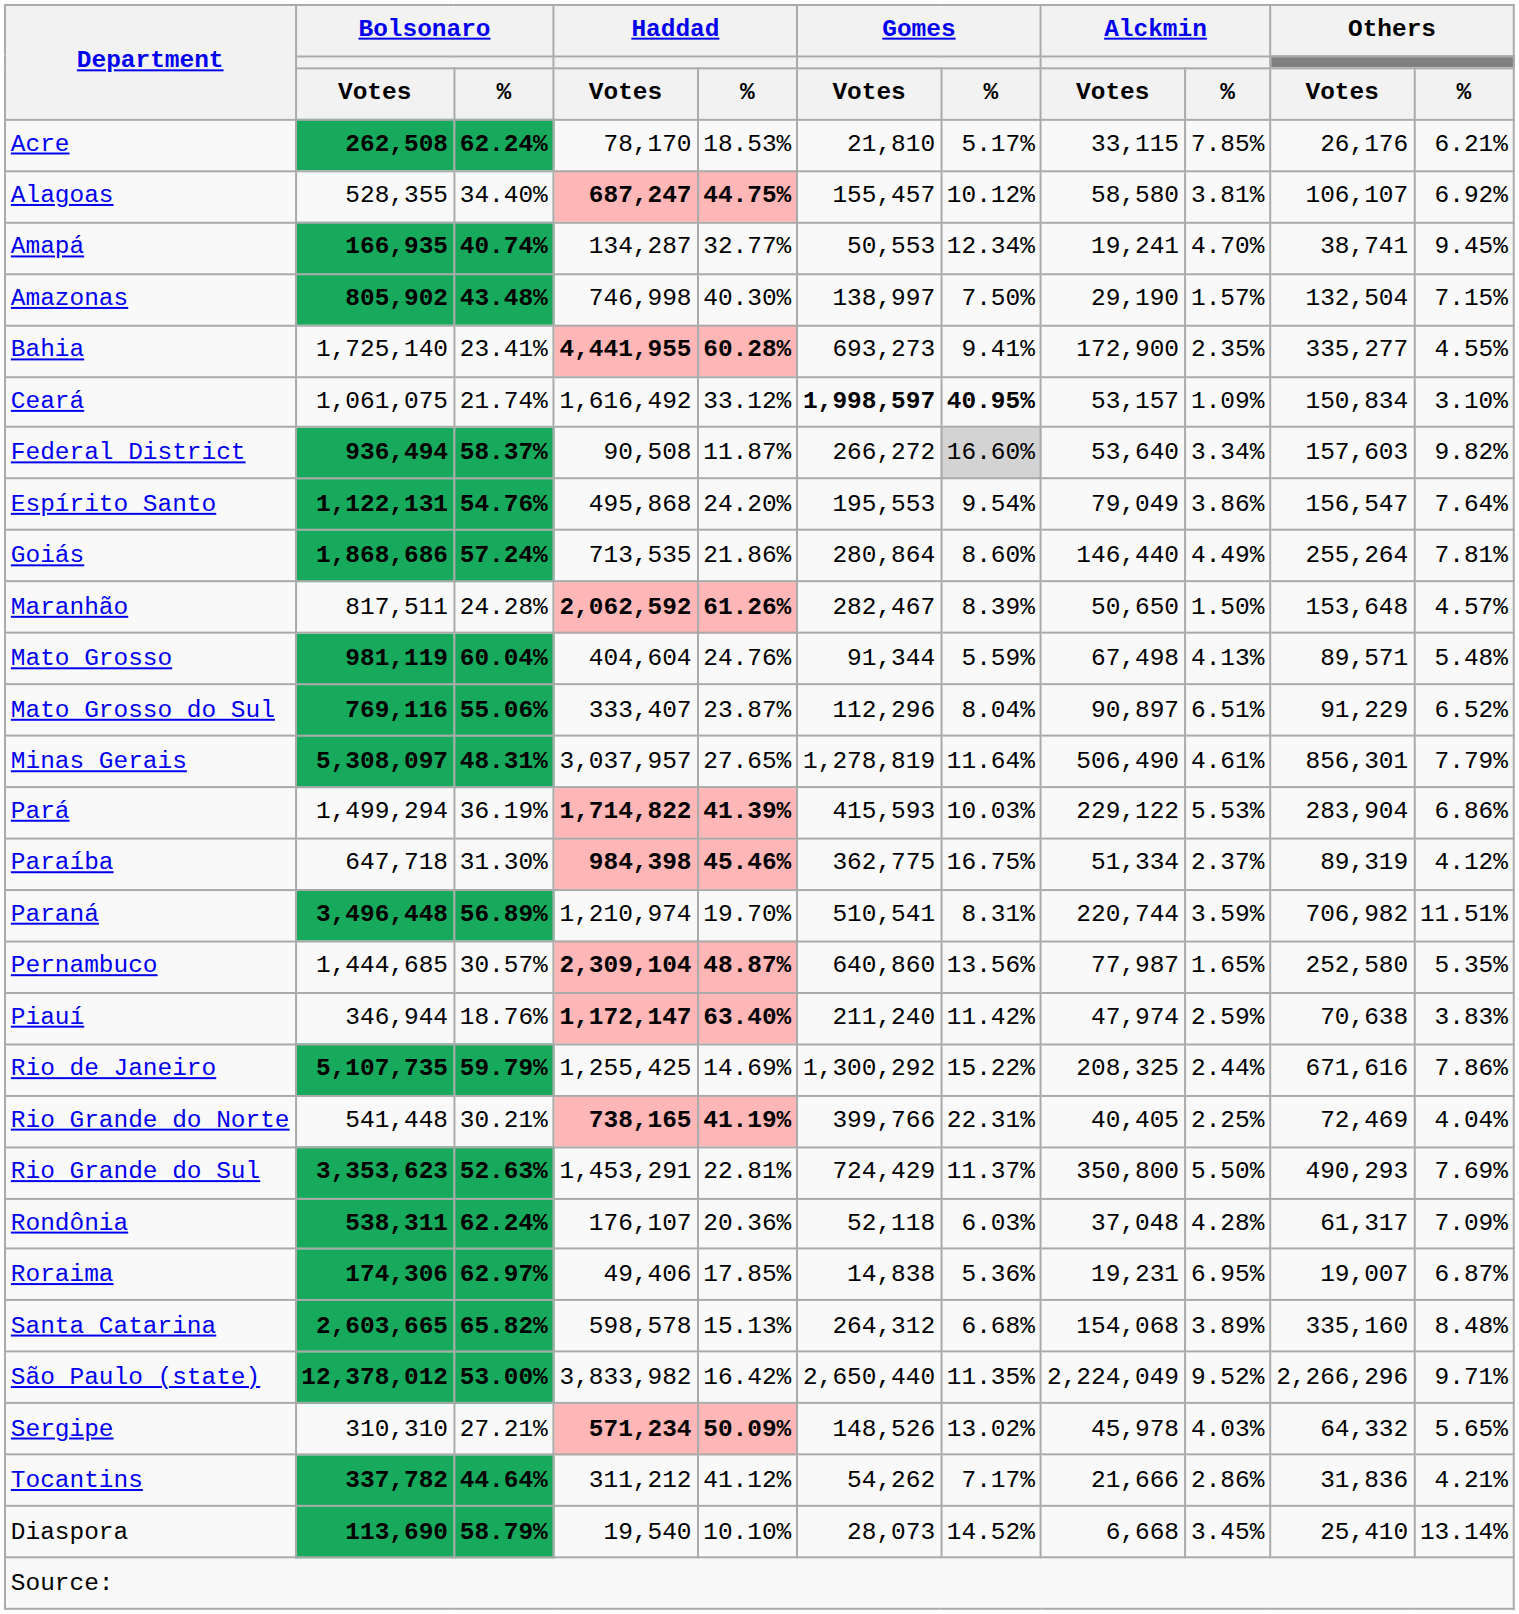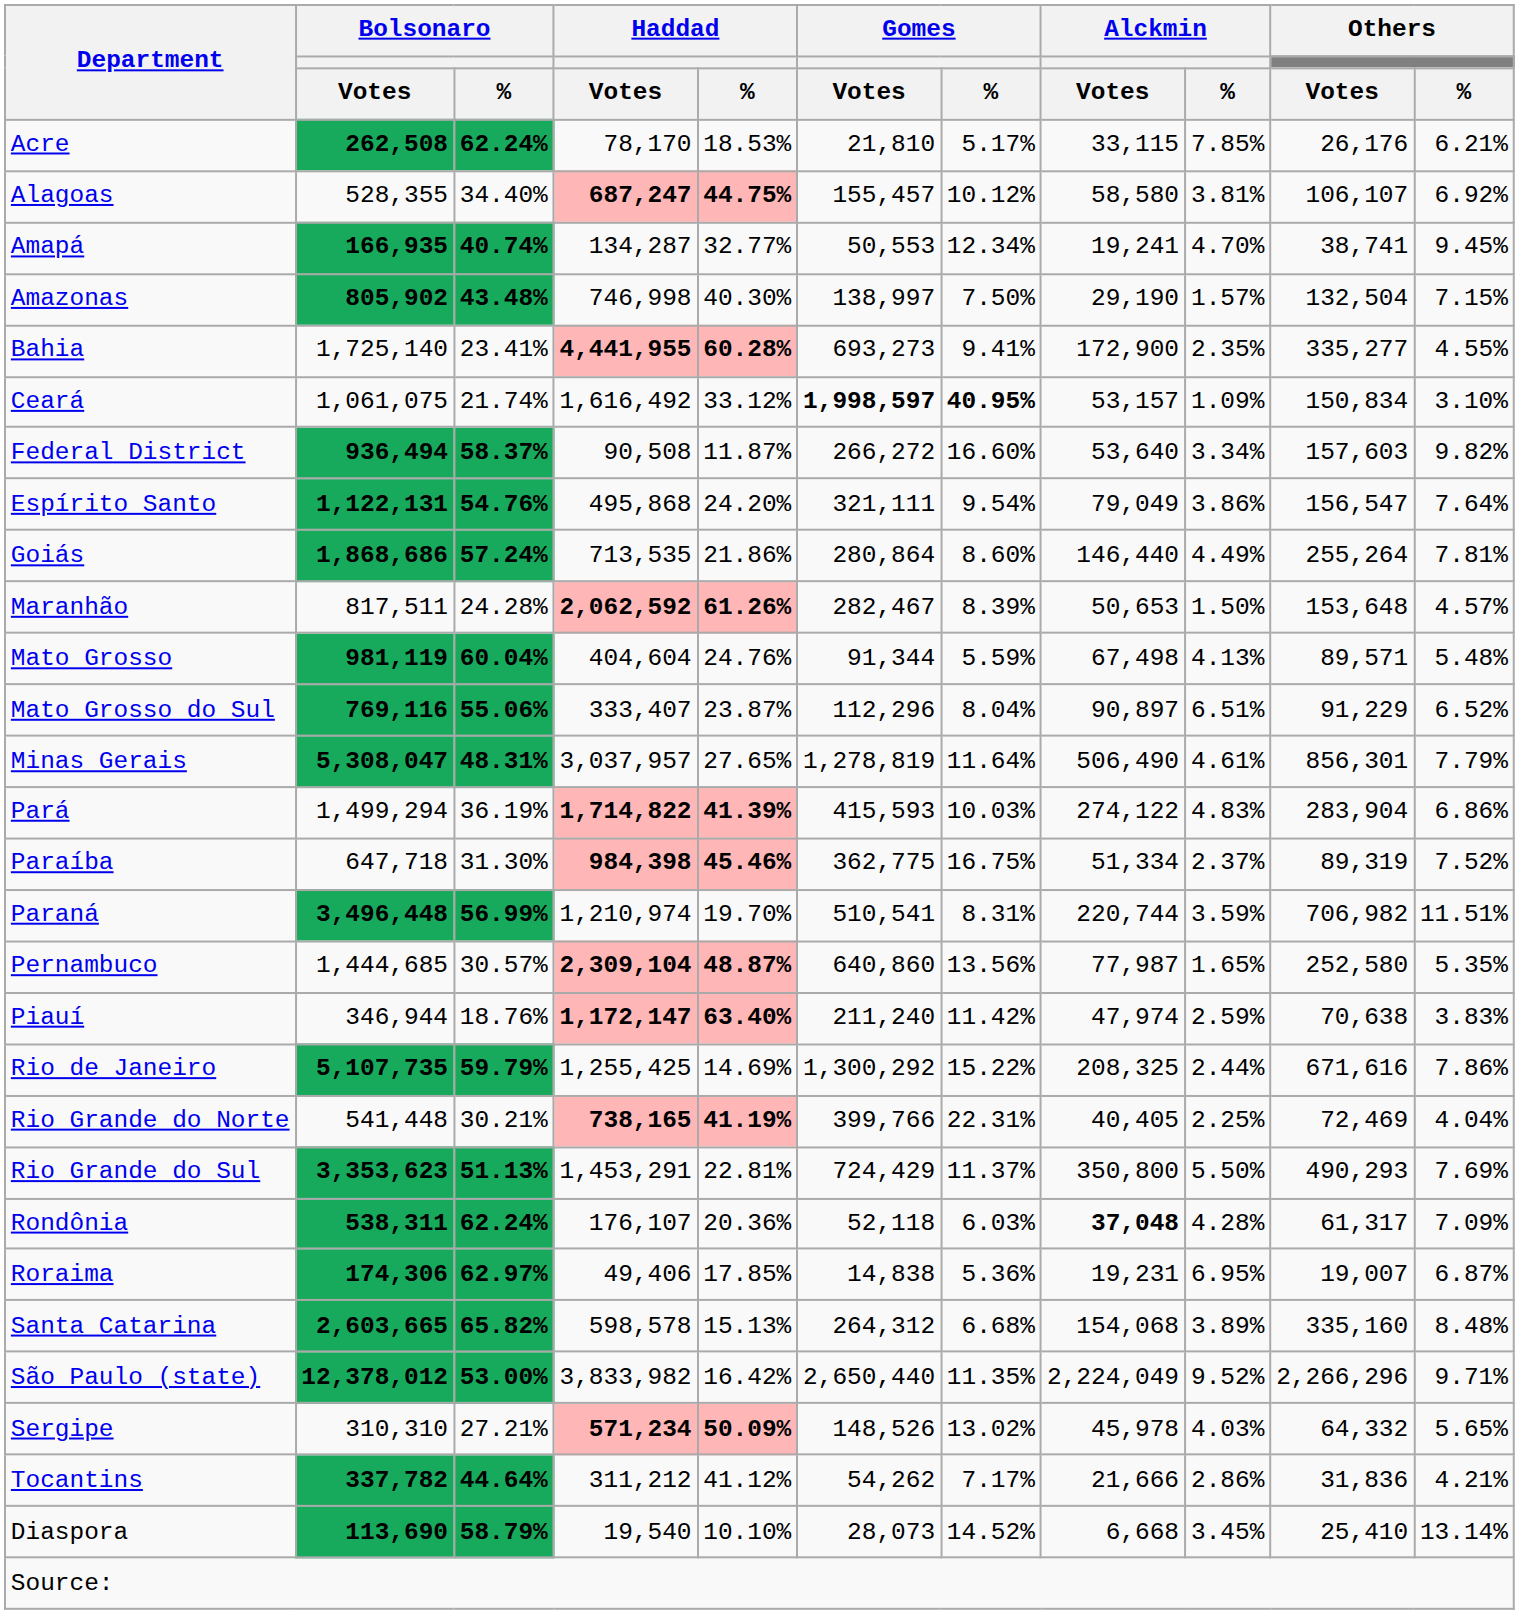(991, 454) lightgrey background -> (991, 454) no background
(884, 505) 195,553 -> (884, 505) 321,111
(1135, 608) 50,650 -> (1135, 608) 50,653
(382, 762) 5,308,097 -> (382, 762) 5,308,047
(1128, 813) 229,122 -> (1128, 813) 274,122
(1228, 813) 5.53% -> (1228, 813) 4.83%
(1471, 864) 4.12% -> (1471, 864) 7.52%
(504, 916) 56.89% -> (504, 916) 56.99%
(504, 1173) 52.63% -> (504, 1173) 51.13%
(1135, 1224) normal -> (1135, 1224) bold
